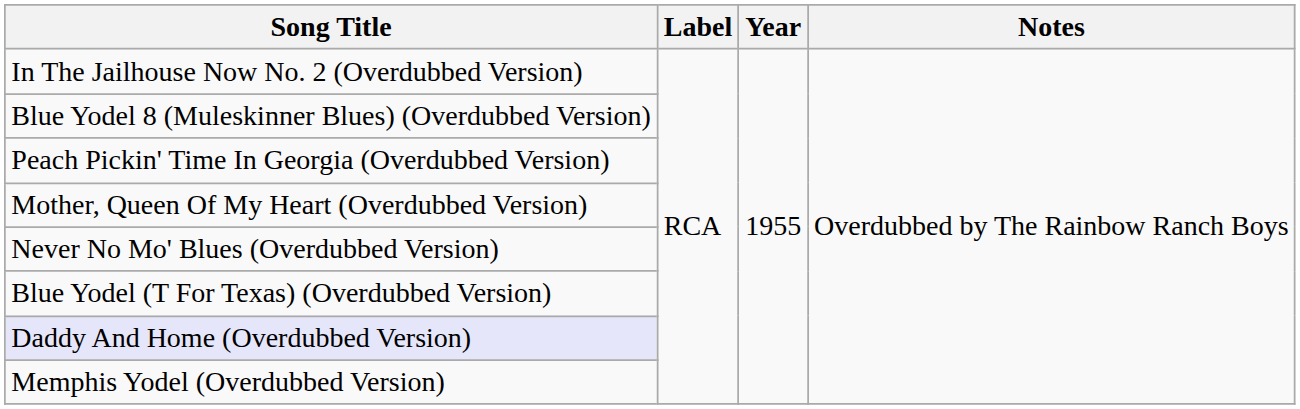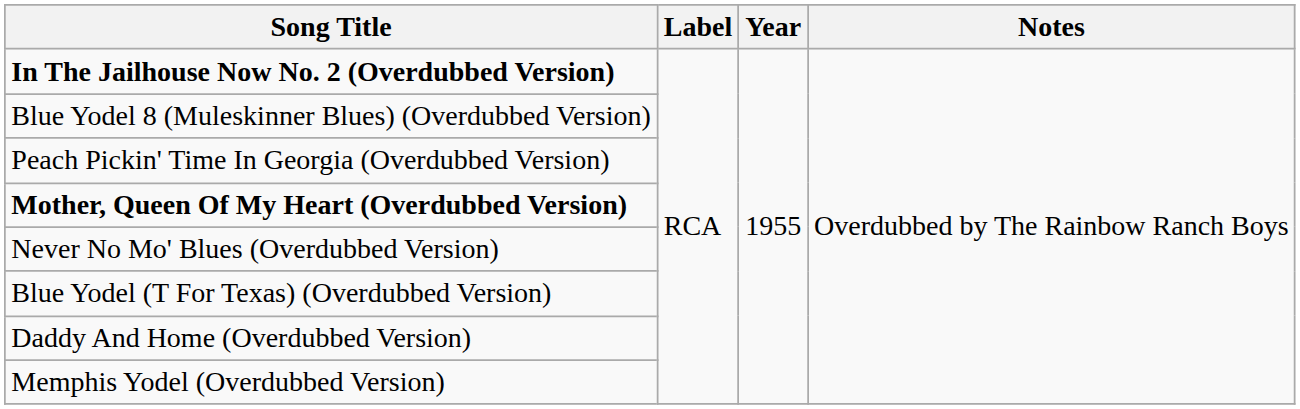(297, 71) normal -> (313, 71) bold
(299, 204) normal -> (319, 204) bold
(241, 337) lavender background -> (241, 337) no background
